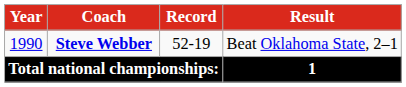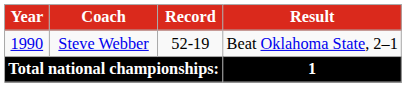(104, 43) bold -> (104, 43) normal
